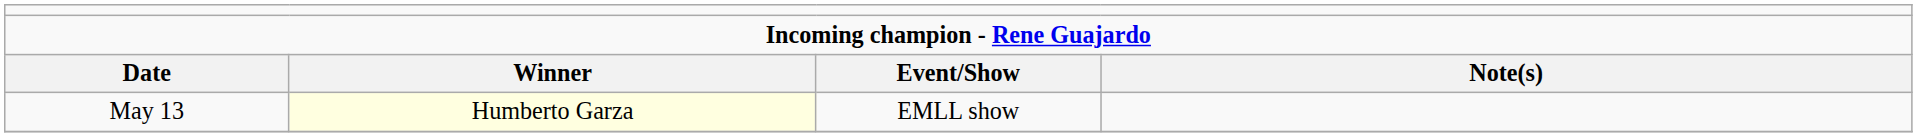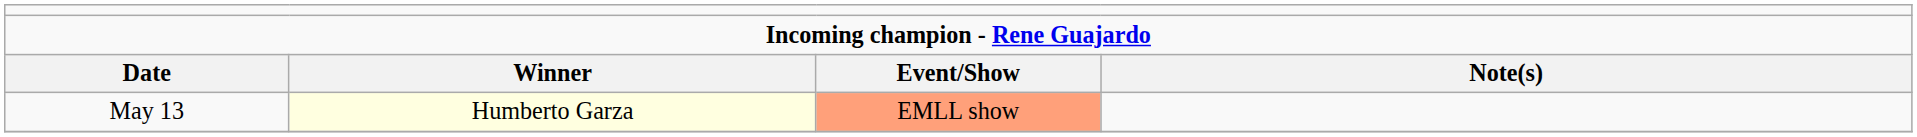(958, 111) no background -> (958, 111) lightsalmon background
